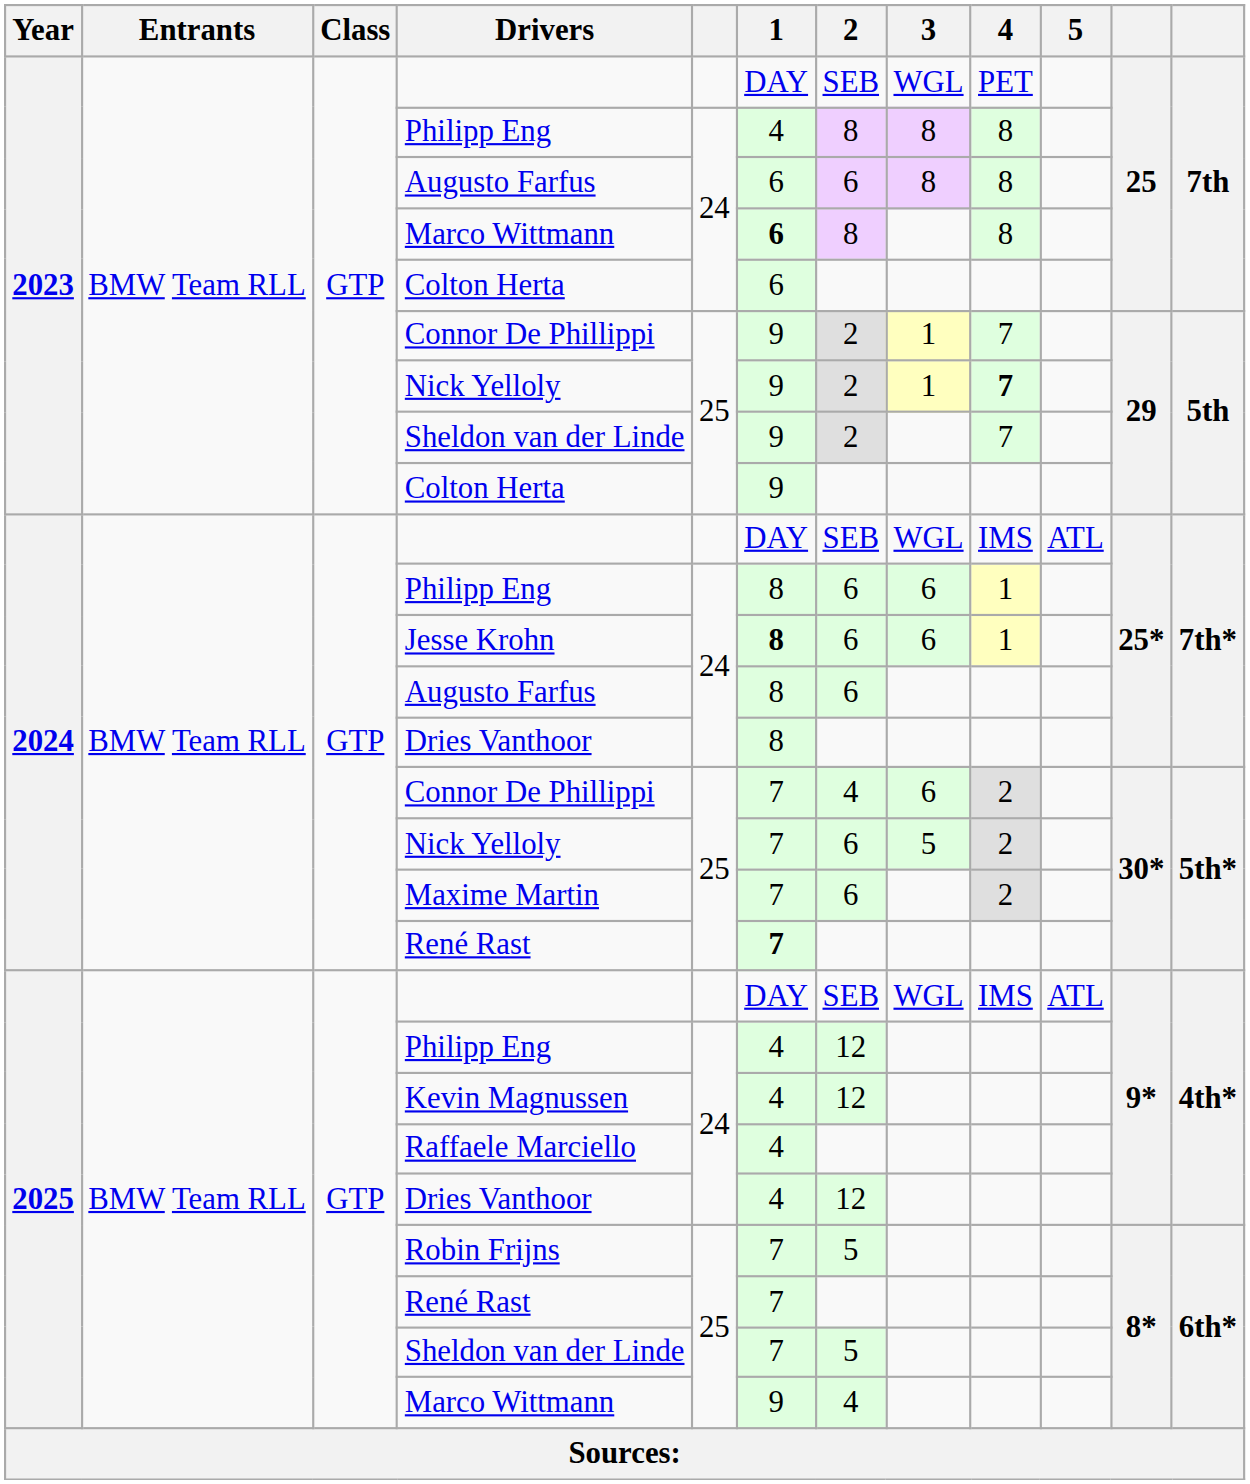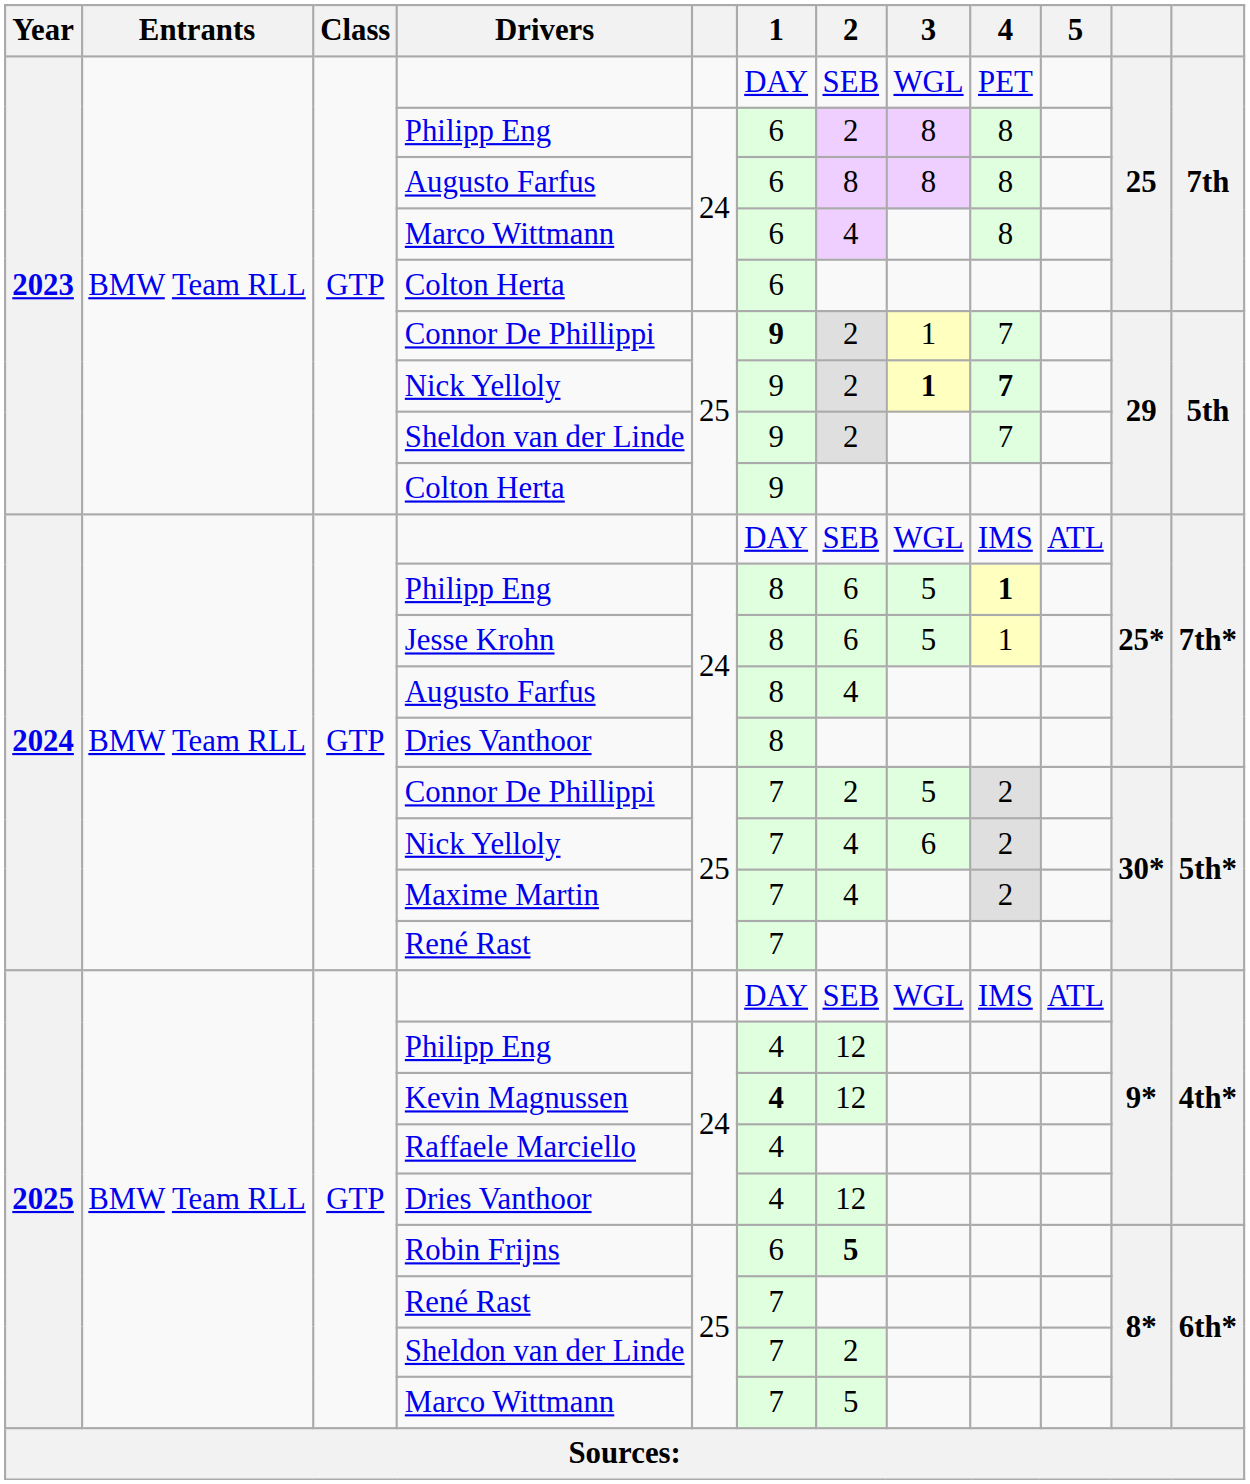(776, 131) 4 -> (776, 131) 6
(851, 131) 8 -> (851, 131) 2
(851, 182) 6 -> (851, 182) 8
(776, 233) bold -> (776, 233) normal
(851, 233) 8 -> (851, 233) 4
(776, 335) normal -> (776, 335) bold
(929, 386) normal -> (929, 386) bold
(929, 589) 6 -> (929, 589) 5
(1005, 589) normal -> (1005, 589) bold
(776, 640) bold -> (776, 640) normal
(929, 640) 6 -> (929, 640) 5
(851, 691) 6 -> (851, 691) 4
(851, 792) 4 -> (851, 792) 2
(929, 792) 6 -> (929, 792) 5
(851, 843) 6 -> (851, 843) 4
(929, 843) 5 -> (929, 843) 6
(851, 894) 6 -> (851, 894) 4
(776, 945) bold -> (776, 945) normal
(776, 1097) normal -> (776, 1097) bold
(776, 1250) 7 -> (776, 1250) 6
(851, 1250) normal -> (851, 1250) bold
(851, 1351) 5 -> (851, 1351) 2
(776, 1402) 9 -> (776, 1402) 7
(851, 1402) 4 -> (851, 1402) 5
